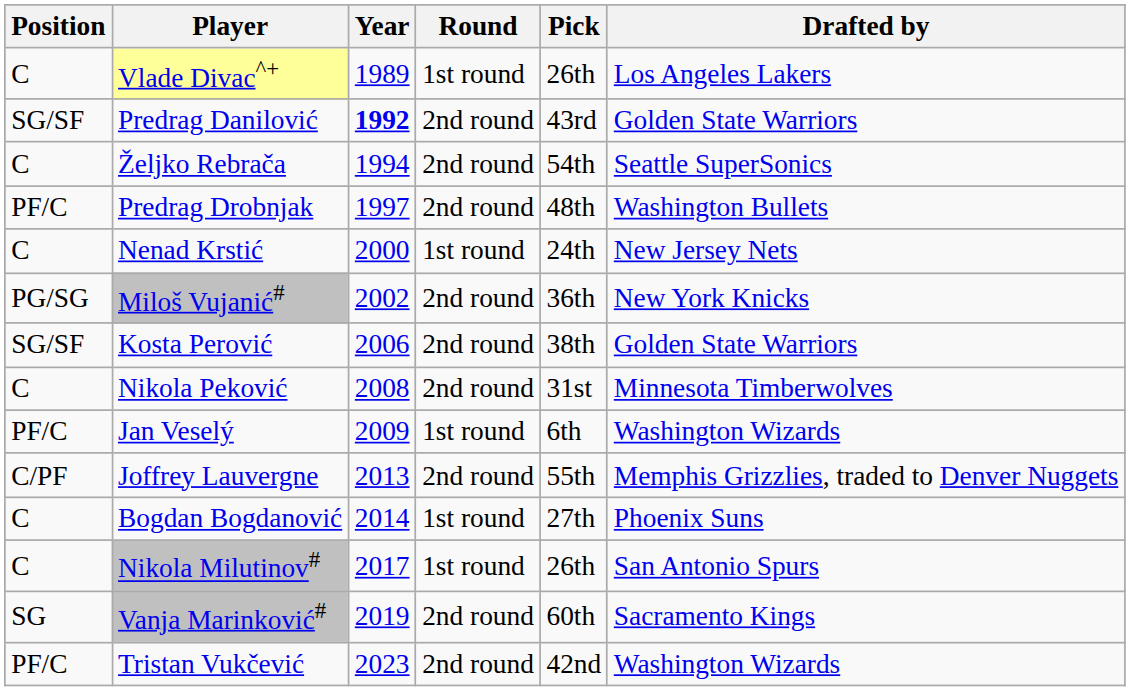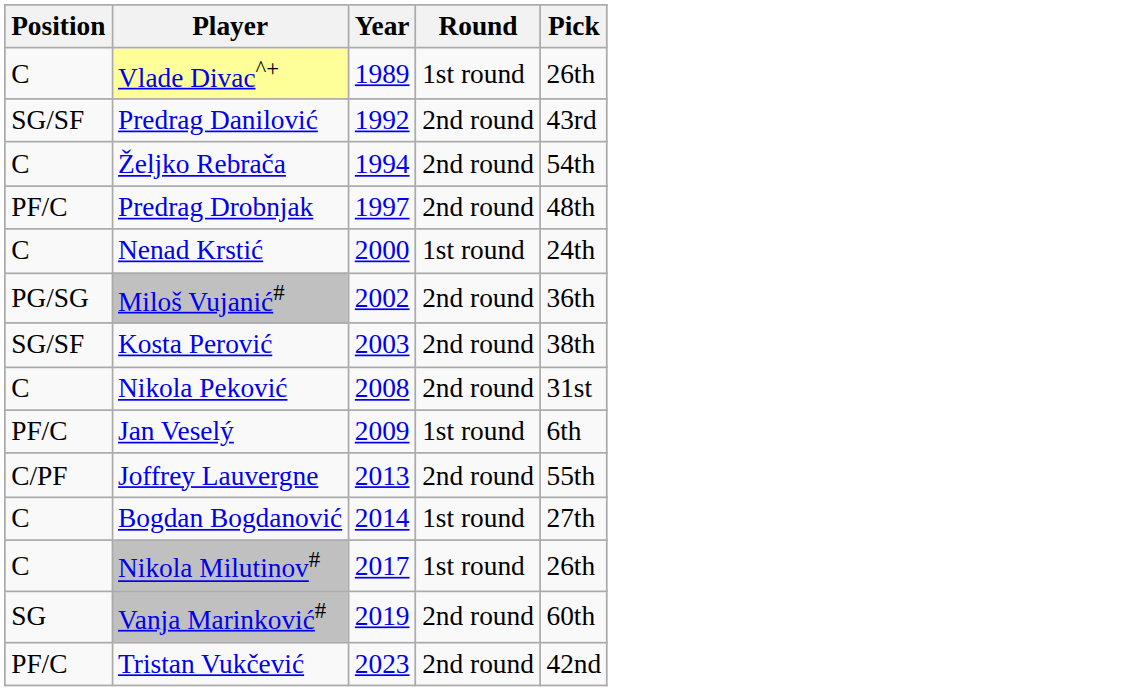- column: (866, 26)
(382, 120) bold -> (382, 120) normal
(382, 344) 2006 -> (382, 344) 2003
